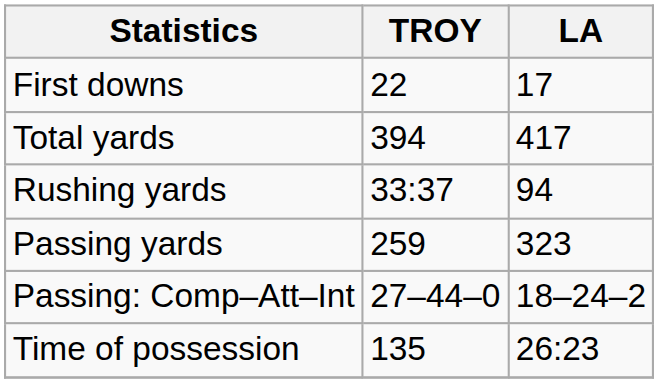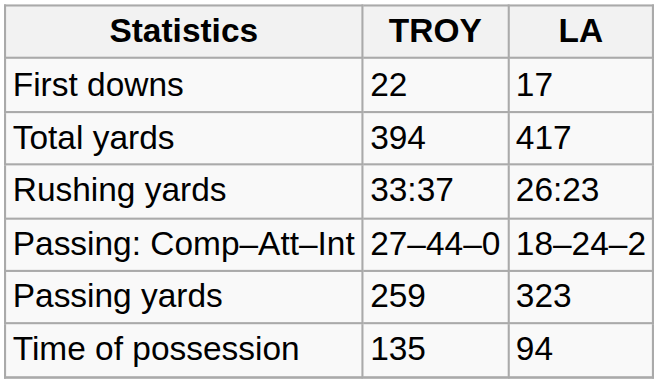(534, 190) 94 -> (558, 190) 26:23
rows swapped: (118, 243) <-> (184, 296)
(558, 349) 26:23 -> (534, 349) 94
